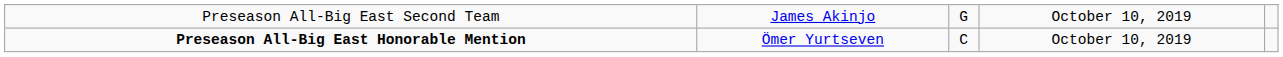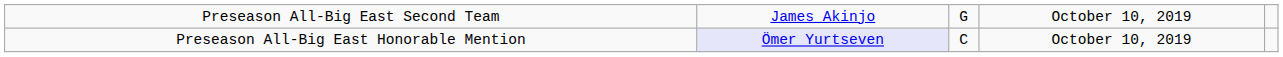(351, 40) bold -> (351, 40) normal
(823, 40) no background -> (823, 40) lavender background
